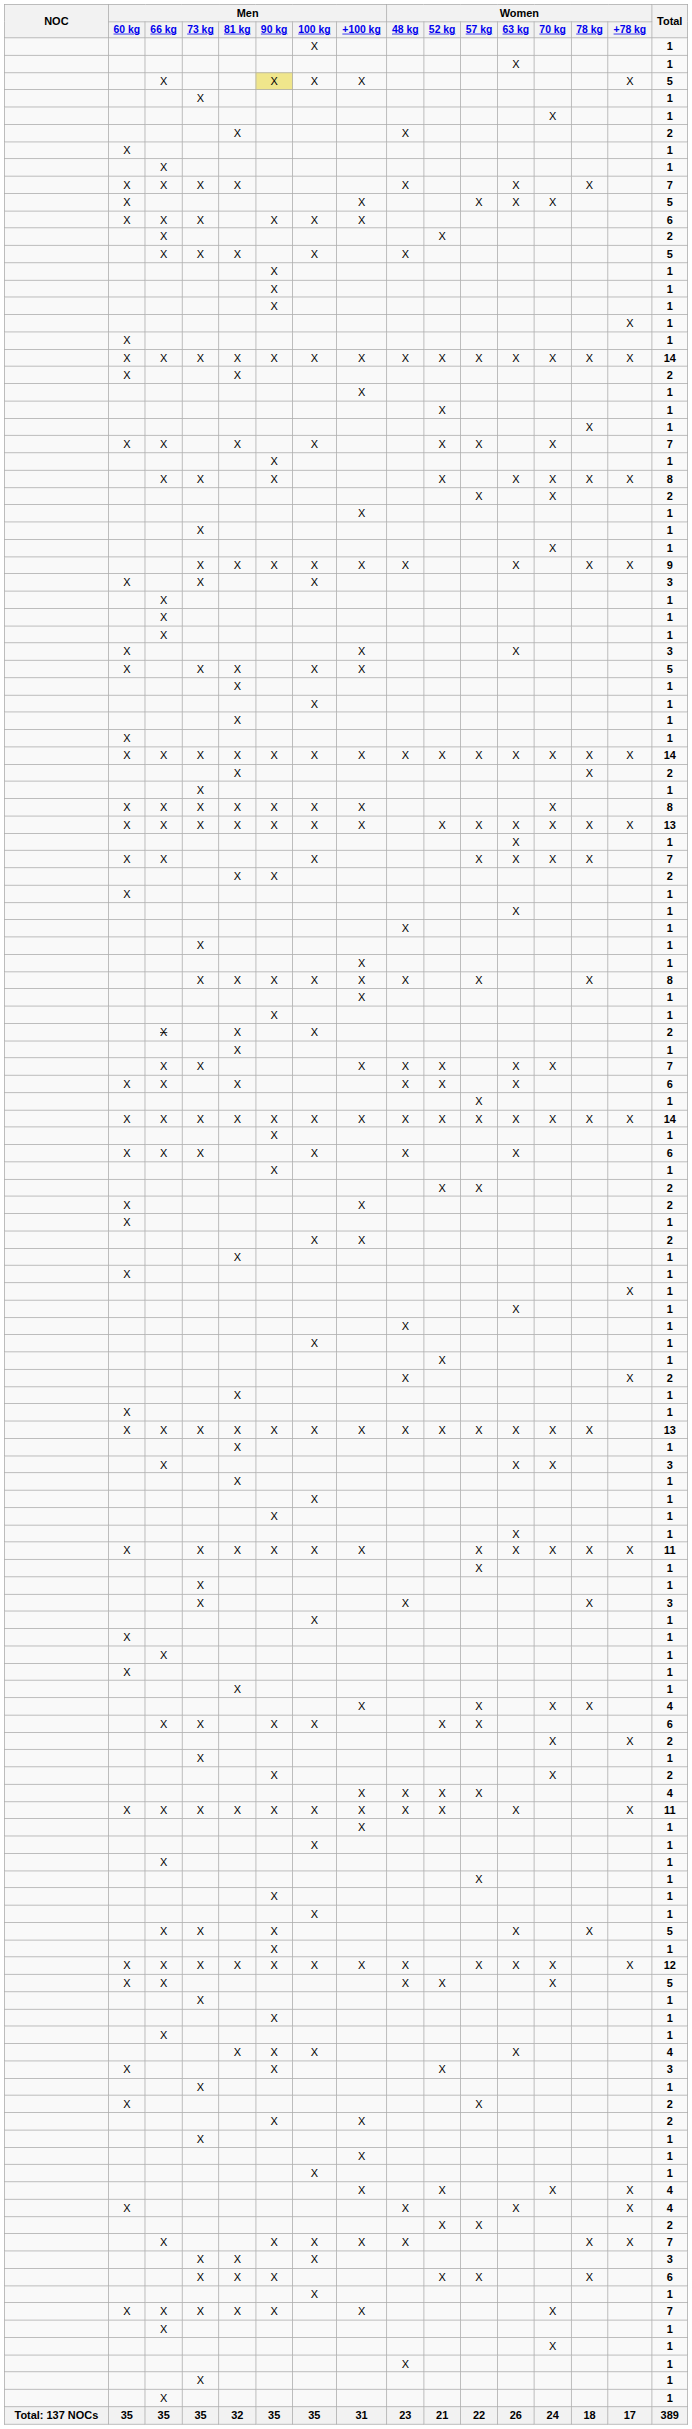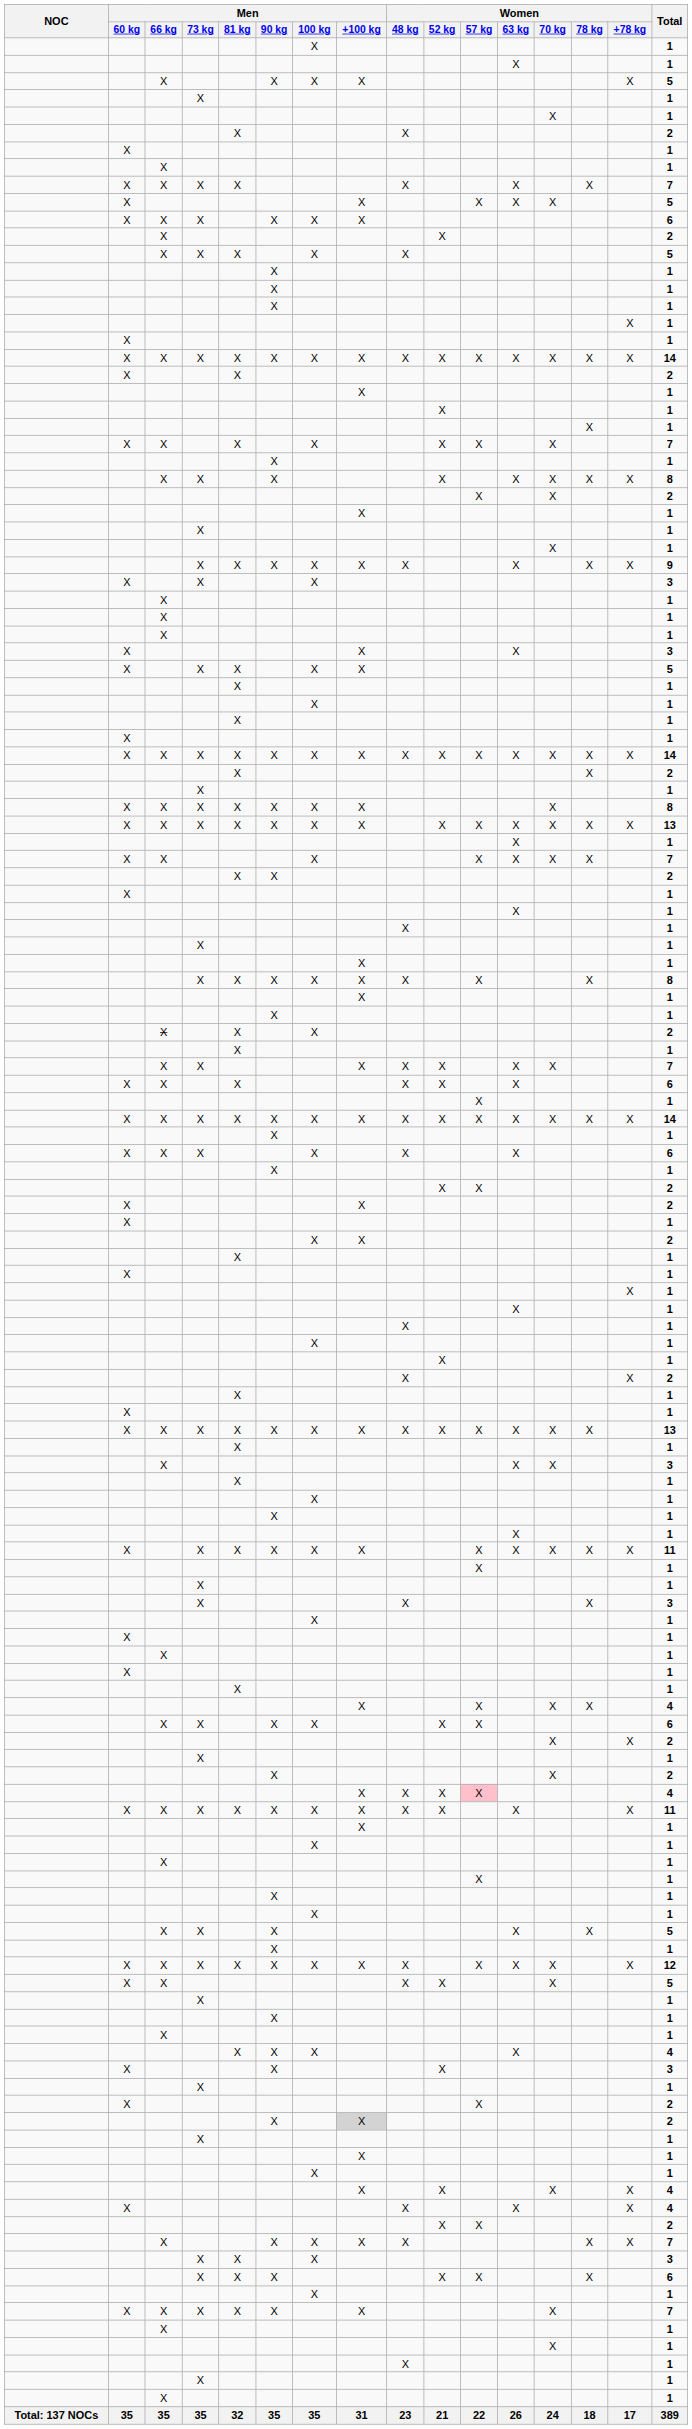(274, 82) khaki background -> (274, 82) no background
(479, 1793) no background -> (479, 1793) pink background
(362, 2122) no background -> (362, 2122) lightgrey background
